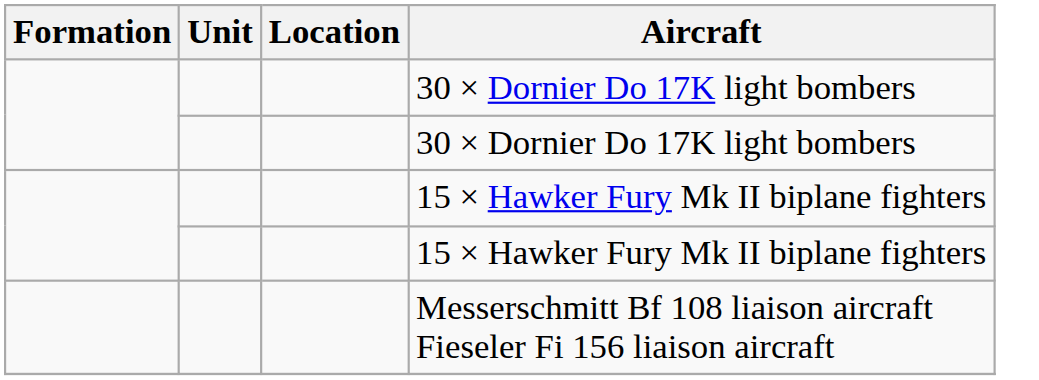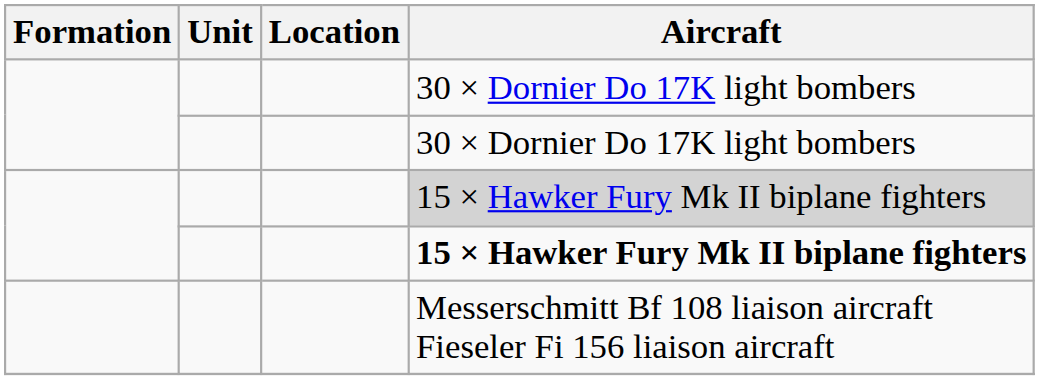(701, 197) no background -> (701, 197) lightgrey background
(701, 252) normal -> (721, 252) bold
